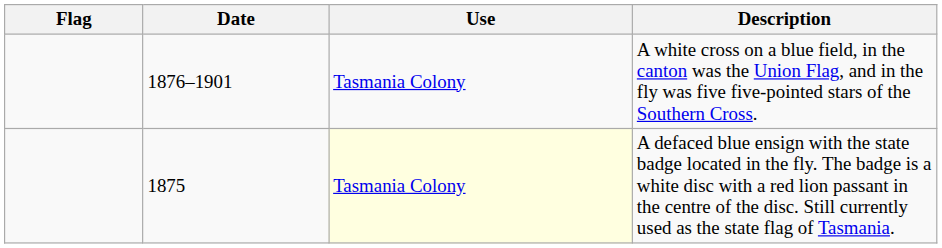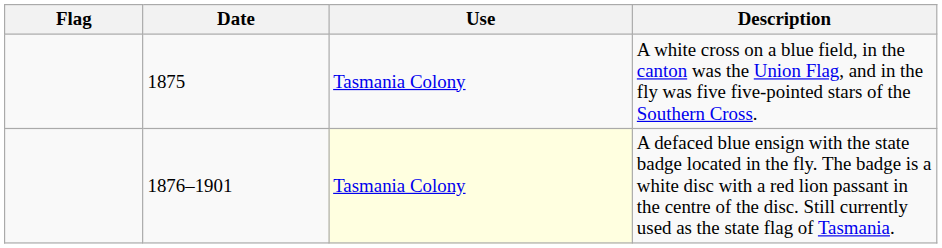(190, 81) 1876–1901 -> (166, 81) 1875
(166, 185) 1875 -> (190, 185) 1876–1901
